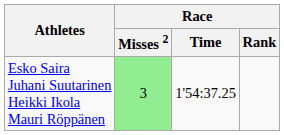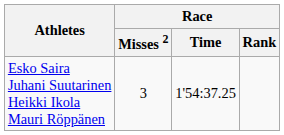(143, 93) lightgreen background -> (143, 93) no background
